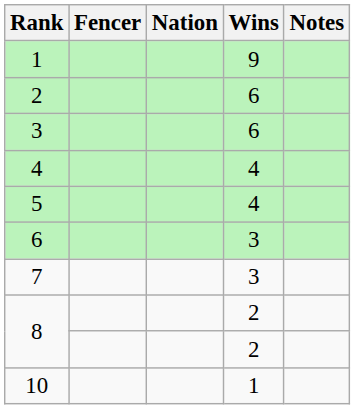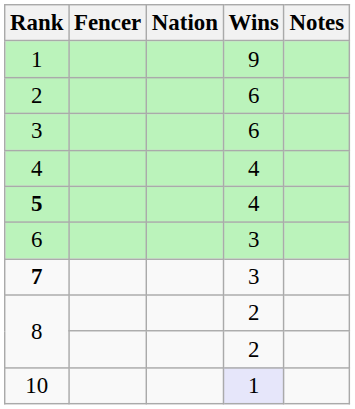(37, 204) normal -> (37, 204) bold
(37, 276) normal -> (37, 276) bold
(254, 385) no background -> (254, 385) lavender background
